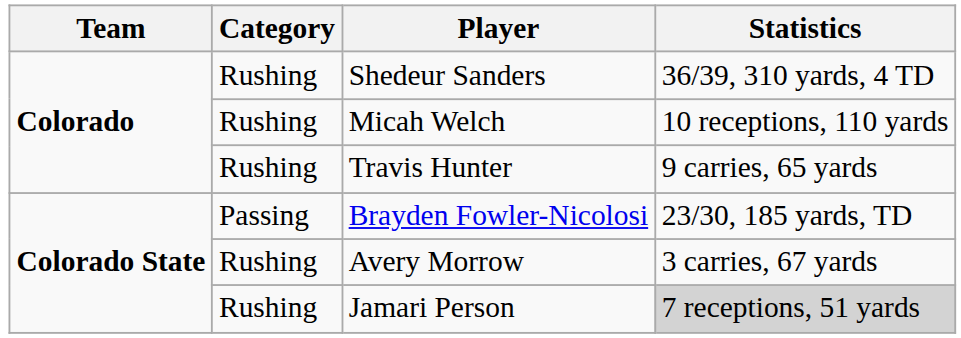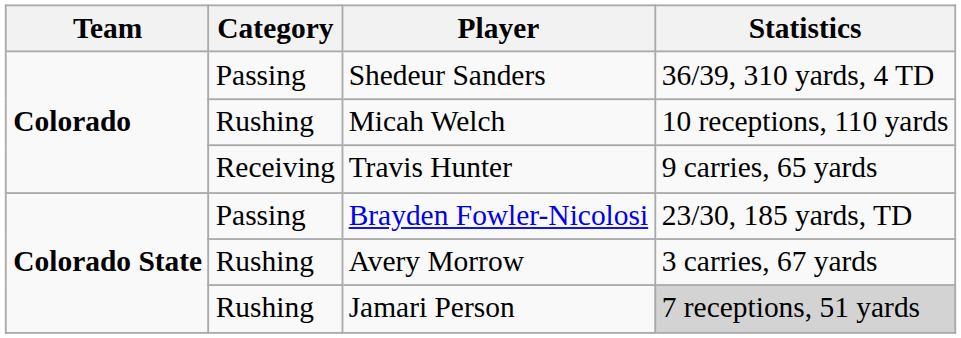(268, 74) Rushing -> (261, 74) Passing
(268, 168) Rushing -> (275, 168) Receiving
